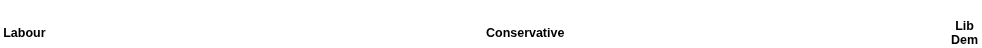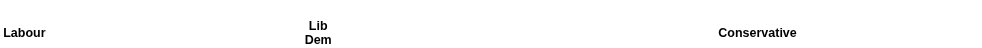columns swapped: (525, 9) <-> (965, 9)
